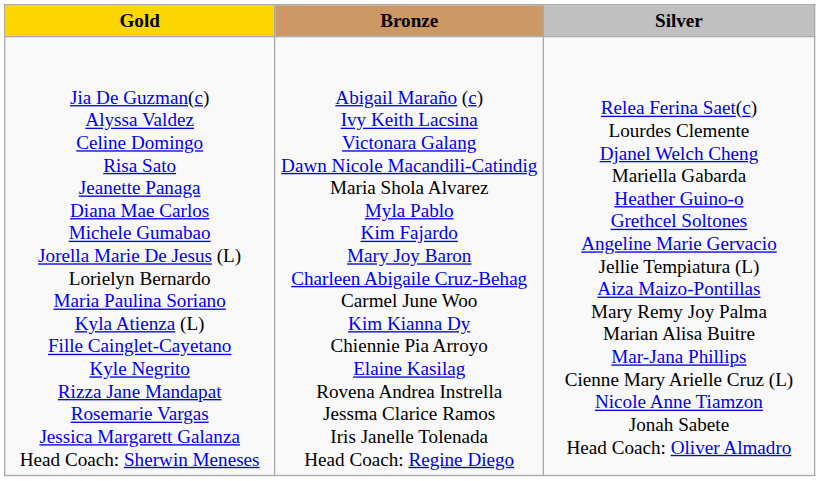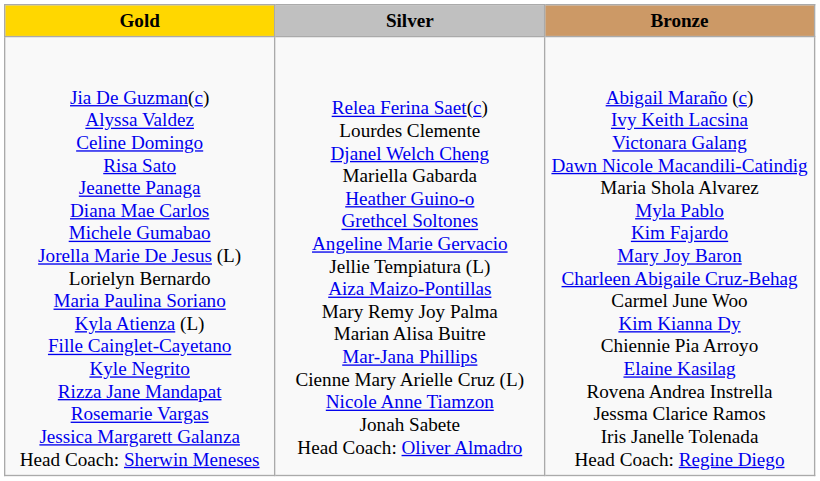columns swapped: (679, 20) <-> (409, 20)
